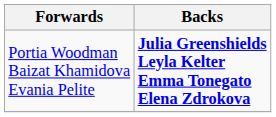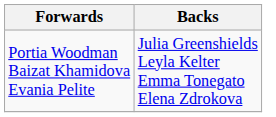(202, 70) bold -> (198, 70) normal
